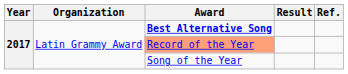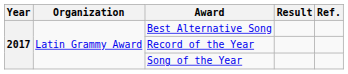(209, 29) bold -> (209, 29) normal
(201, 45) lightsalmon background -> (201, 45) no background
